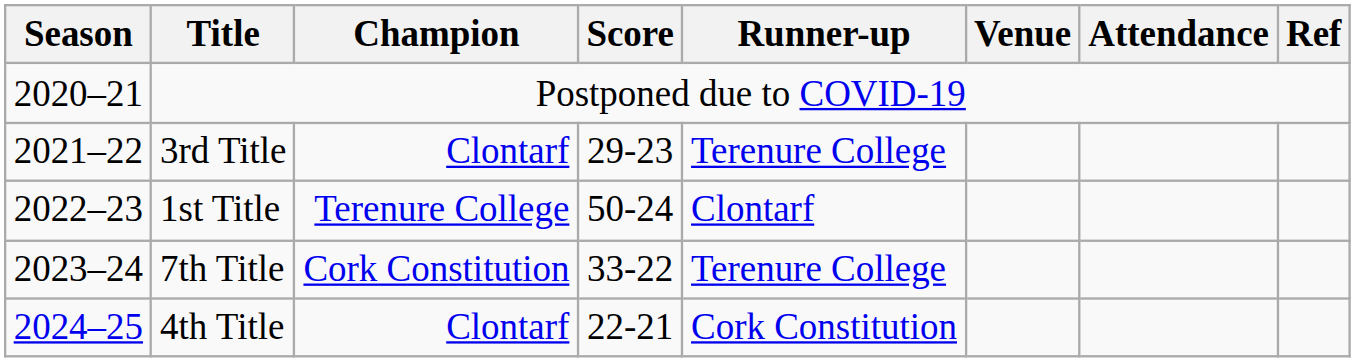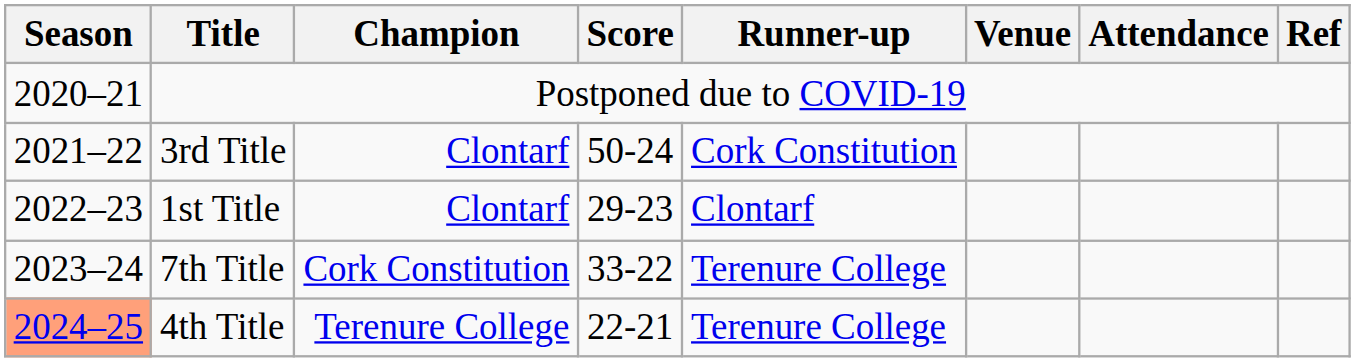(630, 151) 29-23 -> (630, 151) 50-24
(819, 151) Terenure College -> (824, 151) Cork Constitution
(442, 209) Terenure College -> (508, 209) Clontarf
(630, 209) 50-24 -> (630, 209) 29-23
(78, 326) no background -> (78, 326) lightsalmon background
(508, 326) Clontarf -> (442, 326) Terenure College
(824, 326) Cork Constitution -> (819, 326) Terenure College
